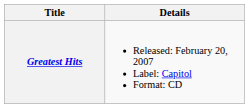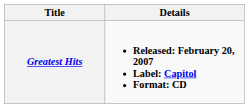(175, 68) normal -> (175, 68) bold
